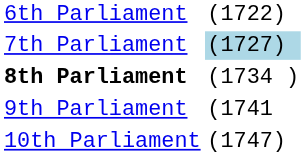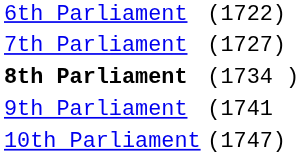(247, 46) lightblue background -> (247, 46) no background
